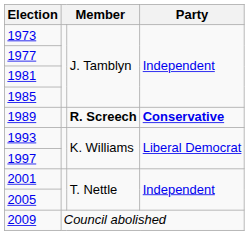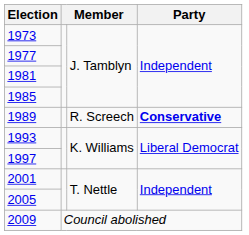(103, 117) bold -> (102, 117) normal
